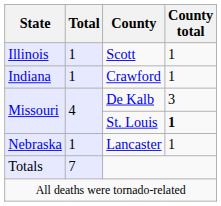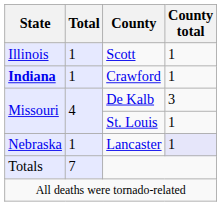(30, 76) normal -> (32, 76) bold
(172, 122) bold -> (172, 122) normal
(172, 144) no background -> (172, 144) lavender background
